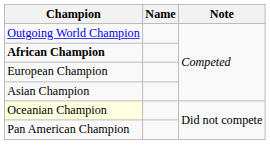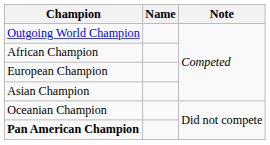(56, 52) bold -> (53, 52) normal
(57, 110) lightyellow background -> (57, 110) no background
(68, 129) normal -> (73, 129) bold
